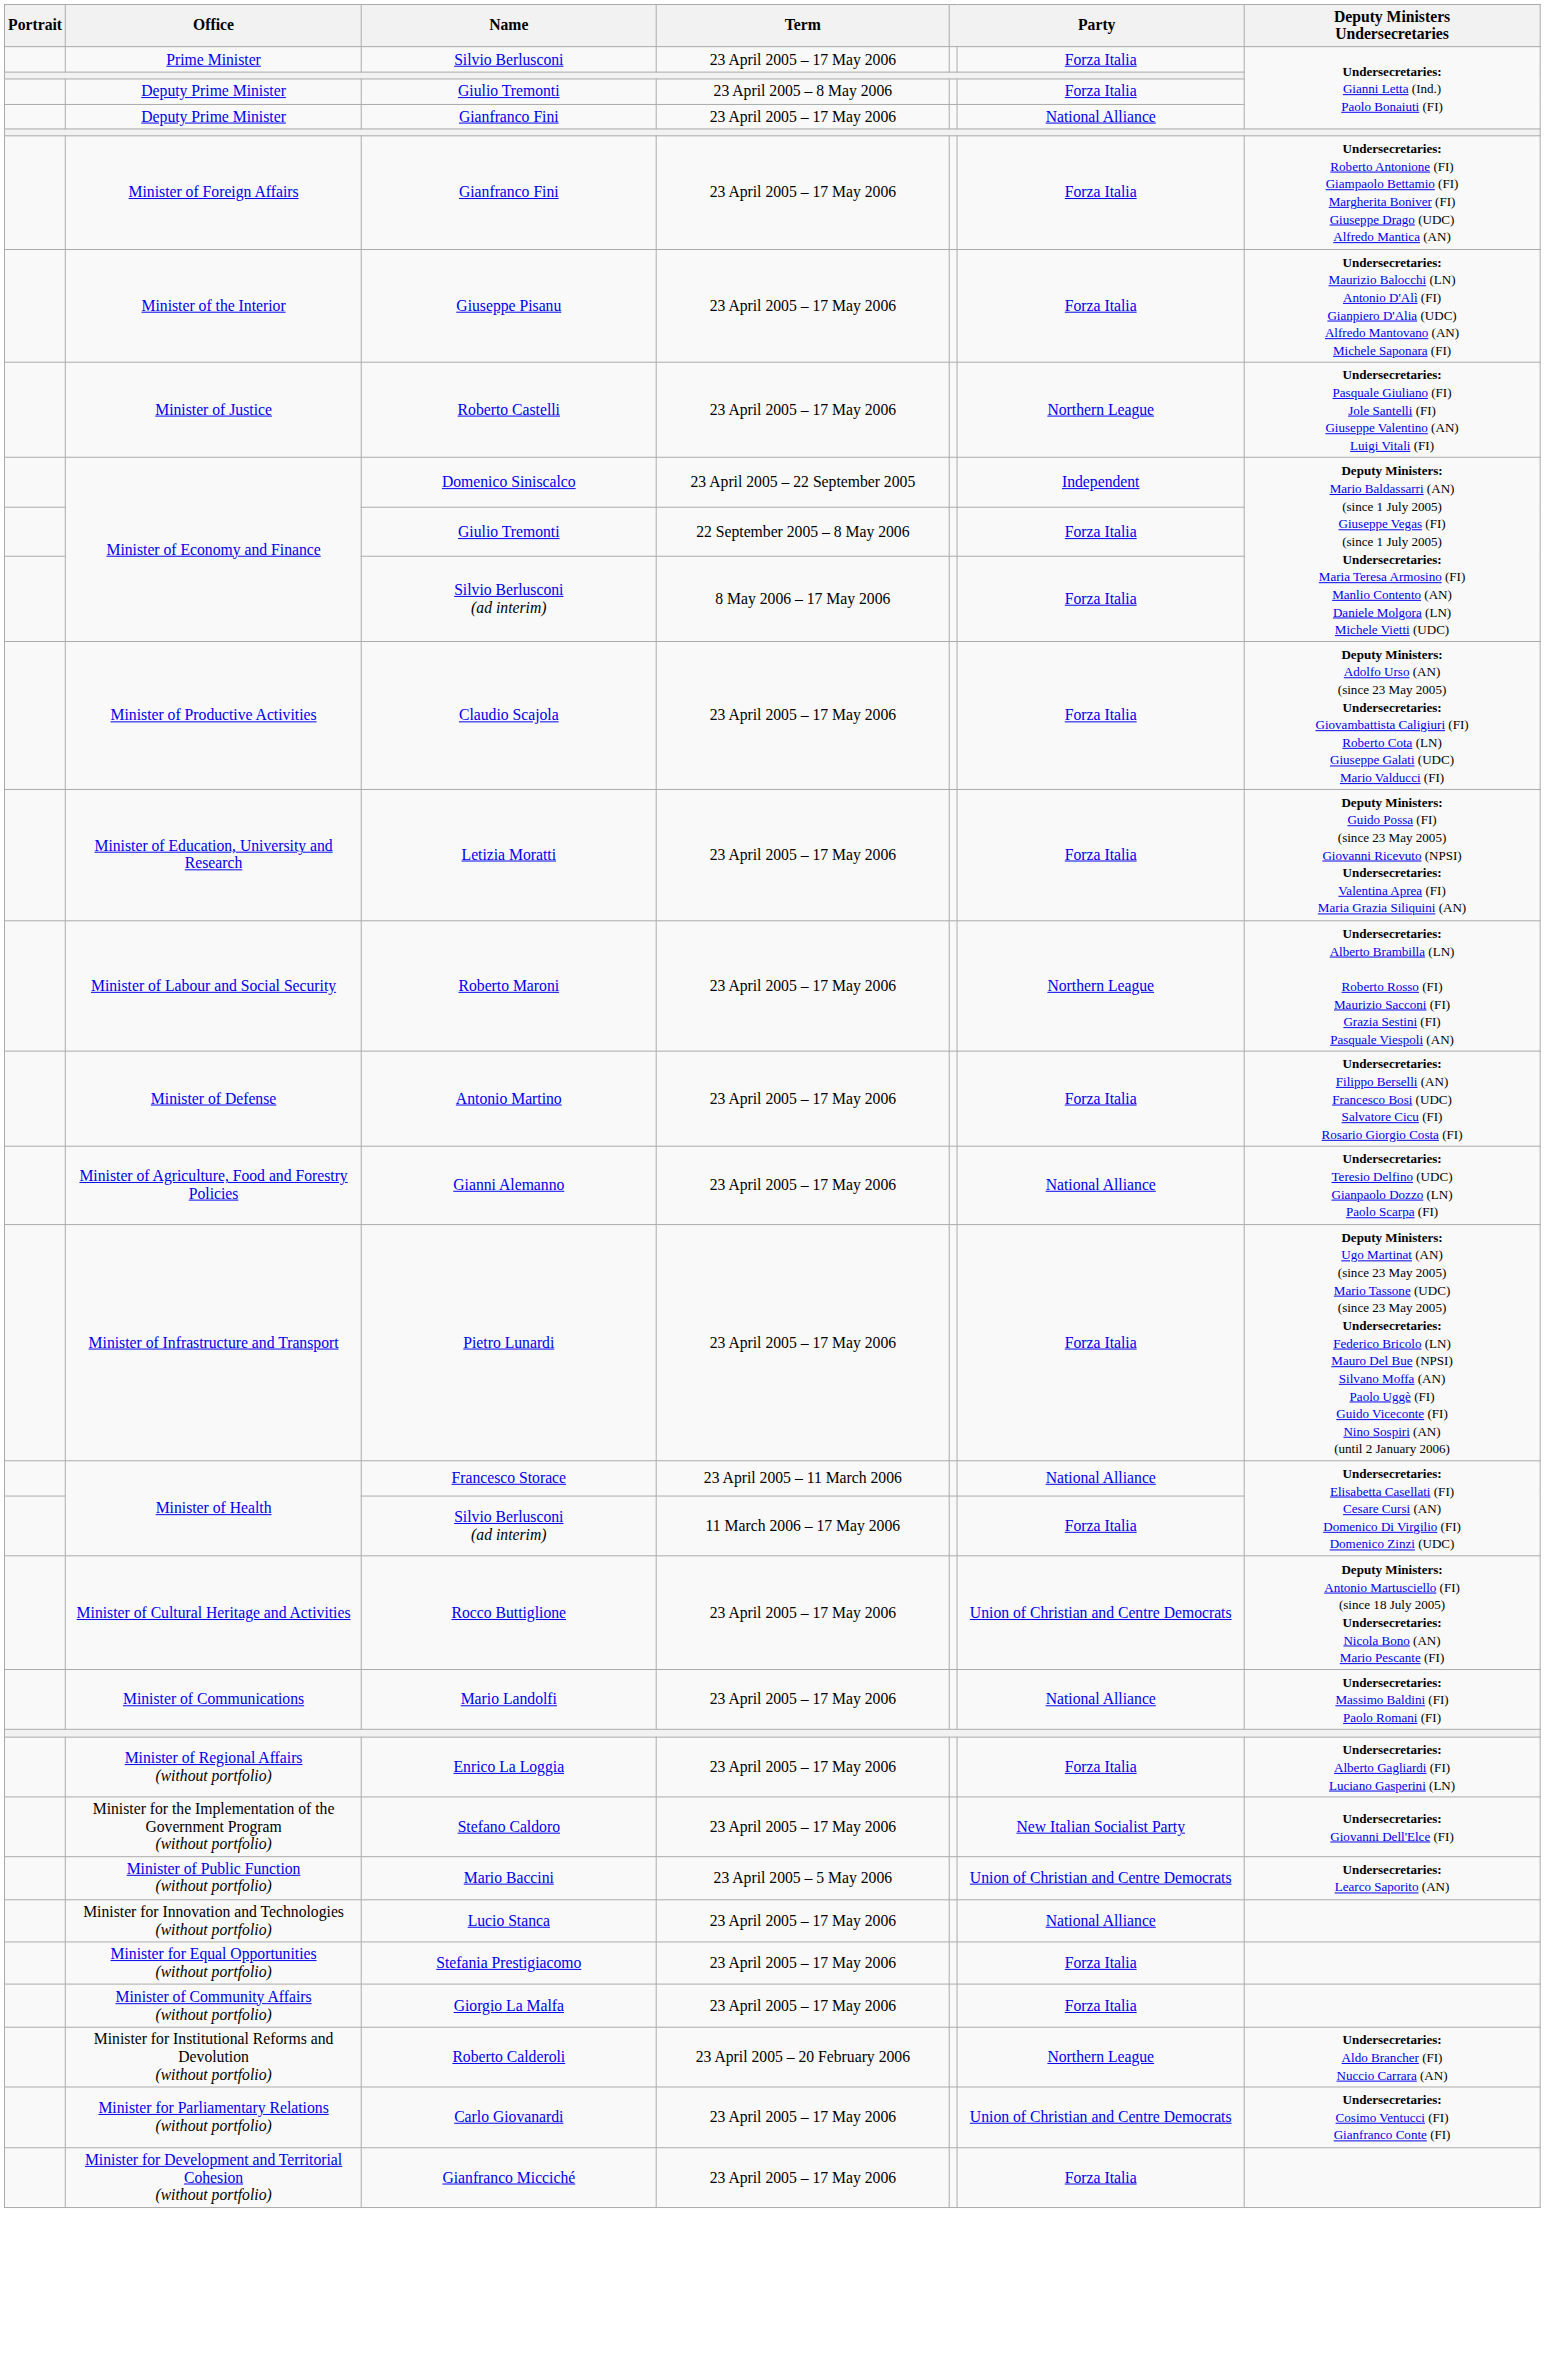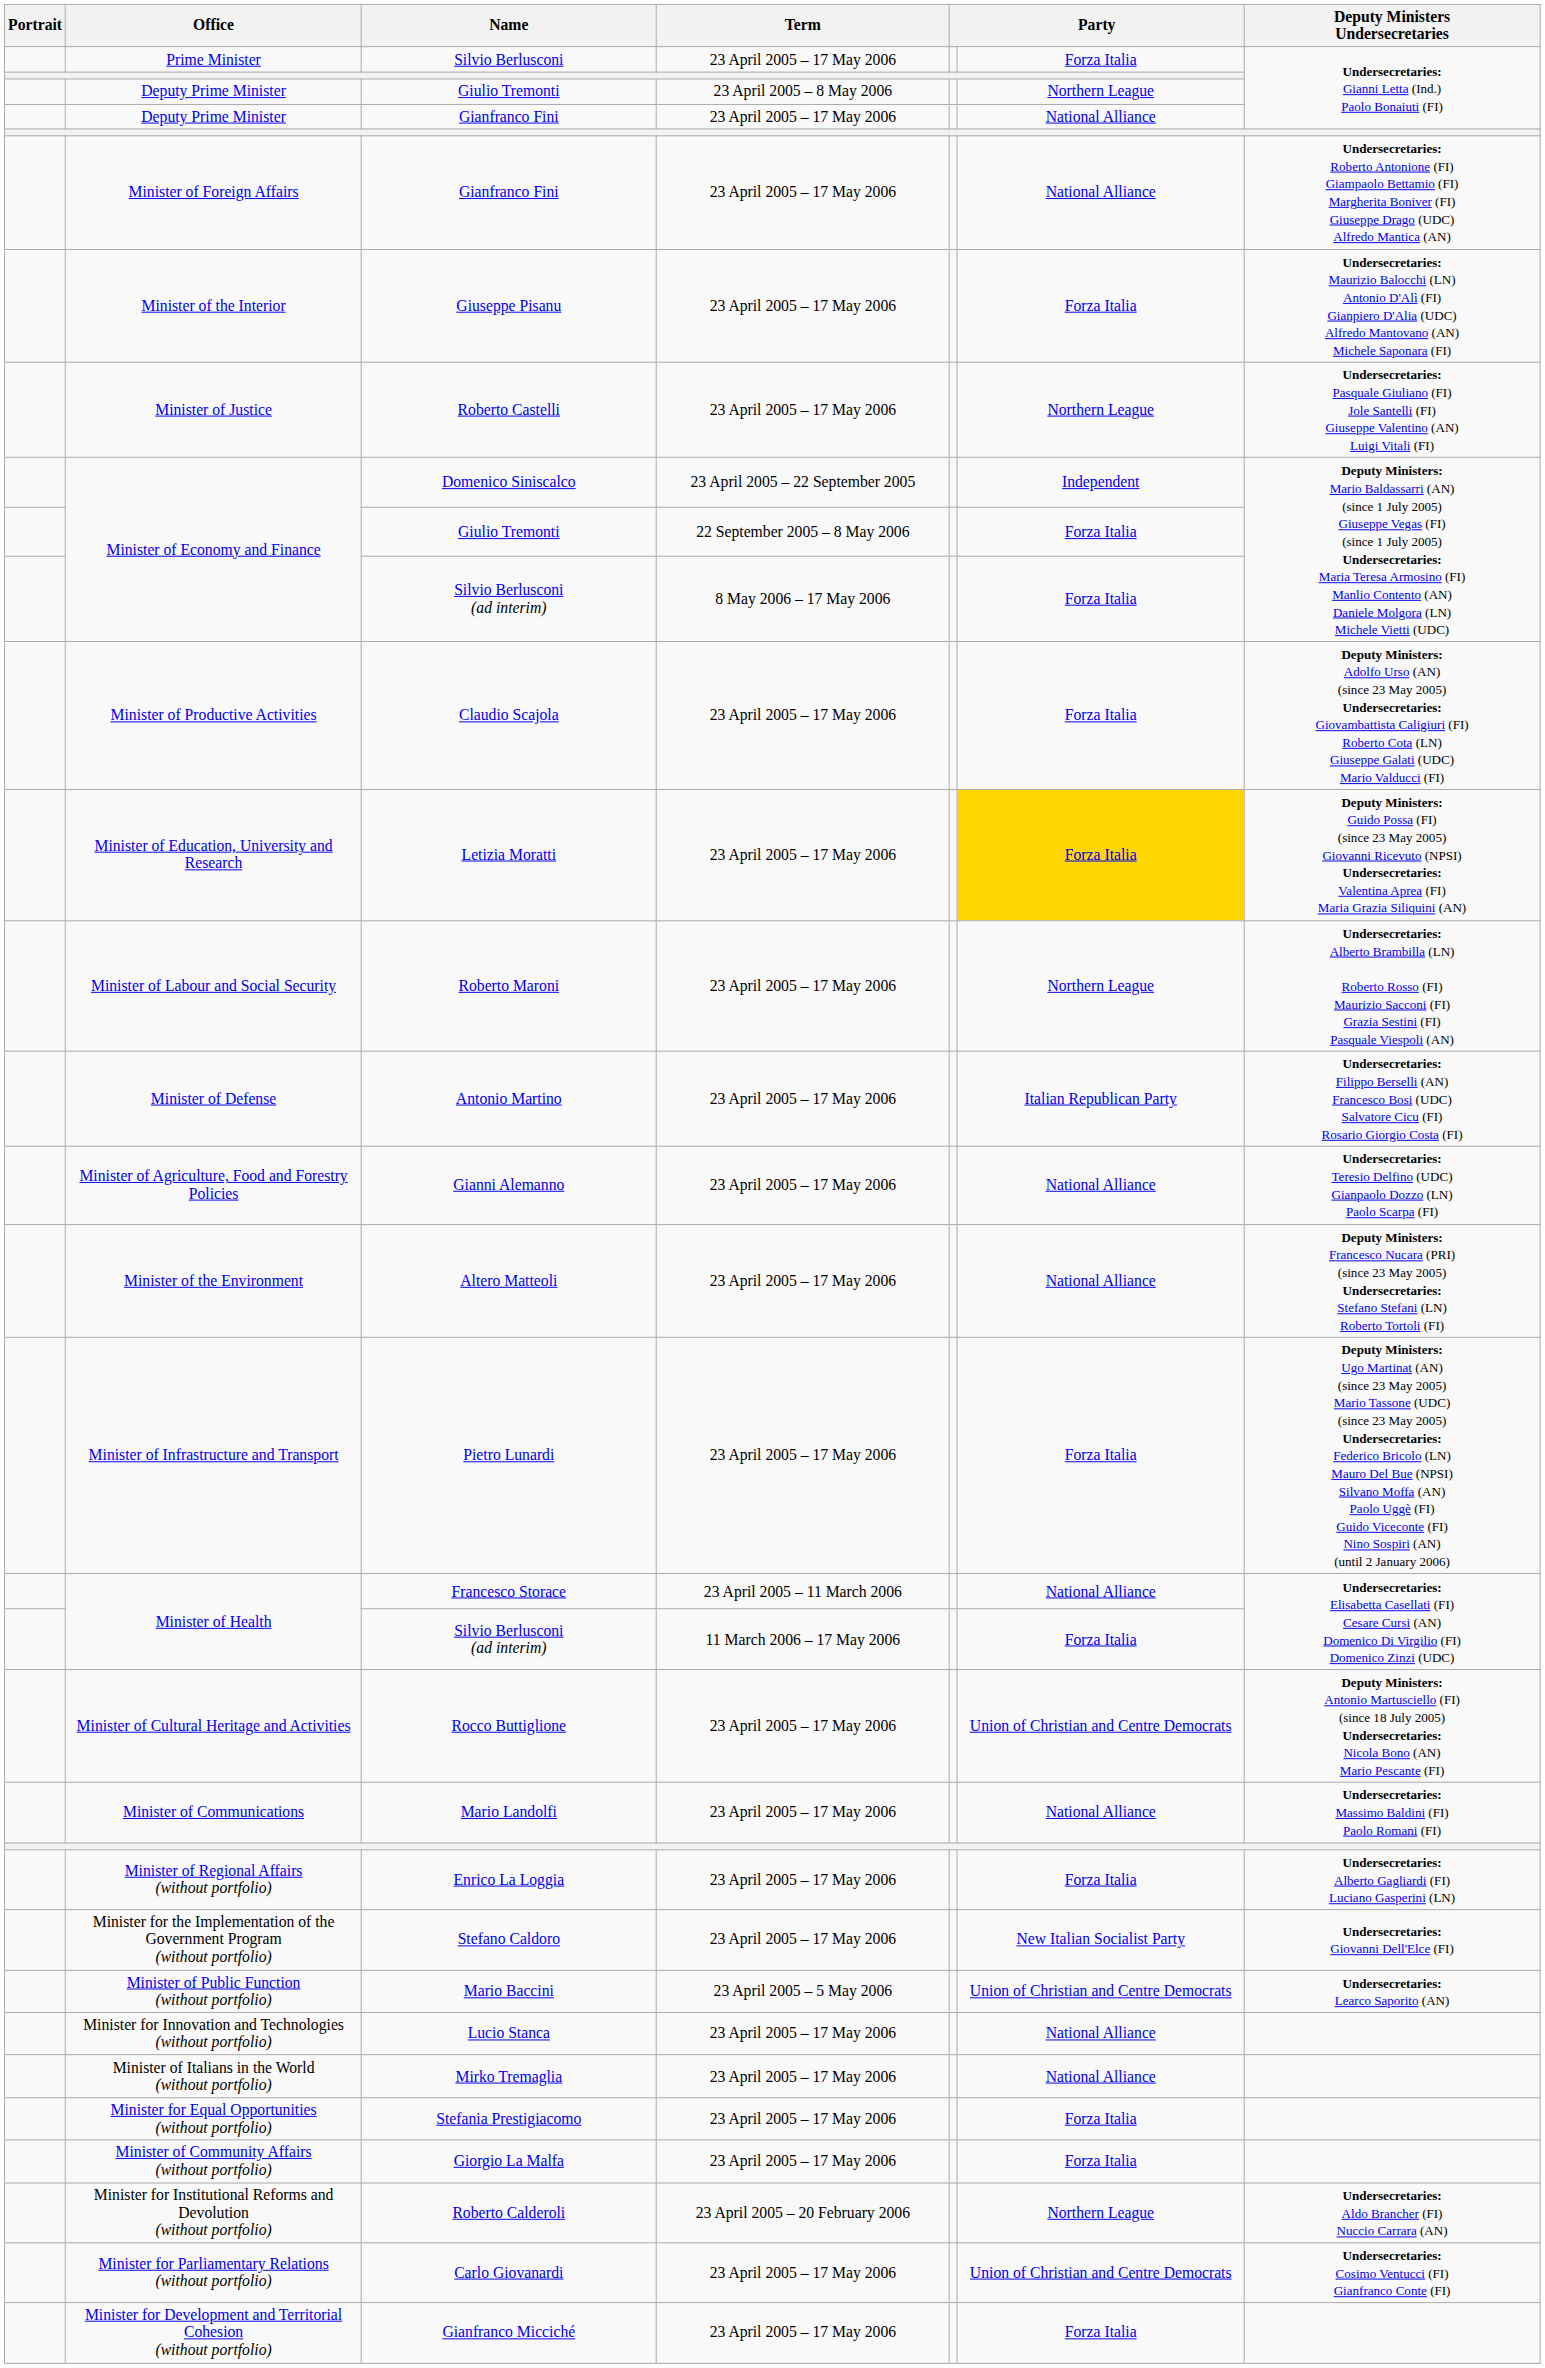(1101, 91) Forza Italia -> (1101, 91) Northern League
(1101, 192) Forza Italia -> (1101, 192) National Alliance
(1101, 854) no background -> (1101, 854) gold background
(1101, 1098) Forza Italia -> (1101, 1098) Italian Republican Party
+ row: (214, 1280)
+ row: (214, 2076)
